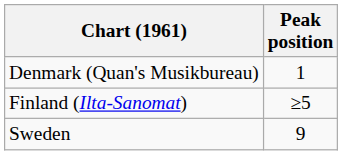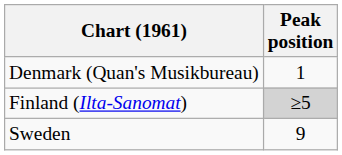(301, 103) no background -> (301, 103) lightgrey background
